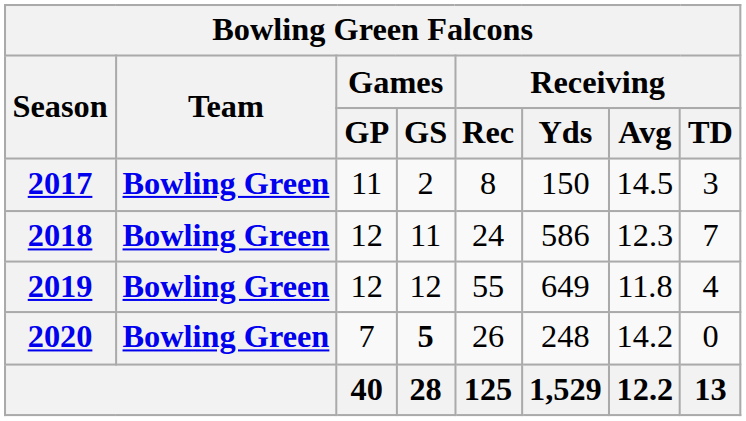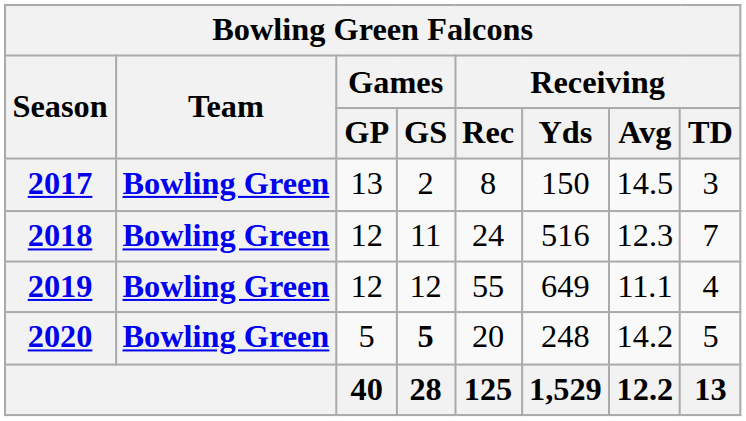(367, 183) 11 -> (367, 183) 13
(565, 235) 586 -> (565, 235) 516
(645, 286) 11.8 -> (645, 286) 11.1
(367, 337) 7 -> (367, 337) 5
(488, 337) 26 -> (488, 337) 20
(710, 337) 0 -> (710, 337) 5
